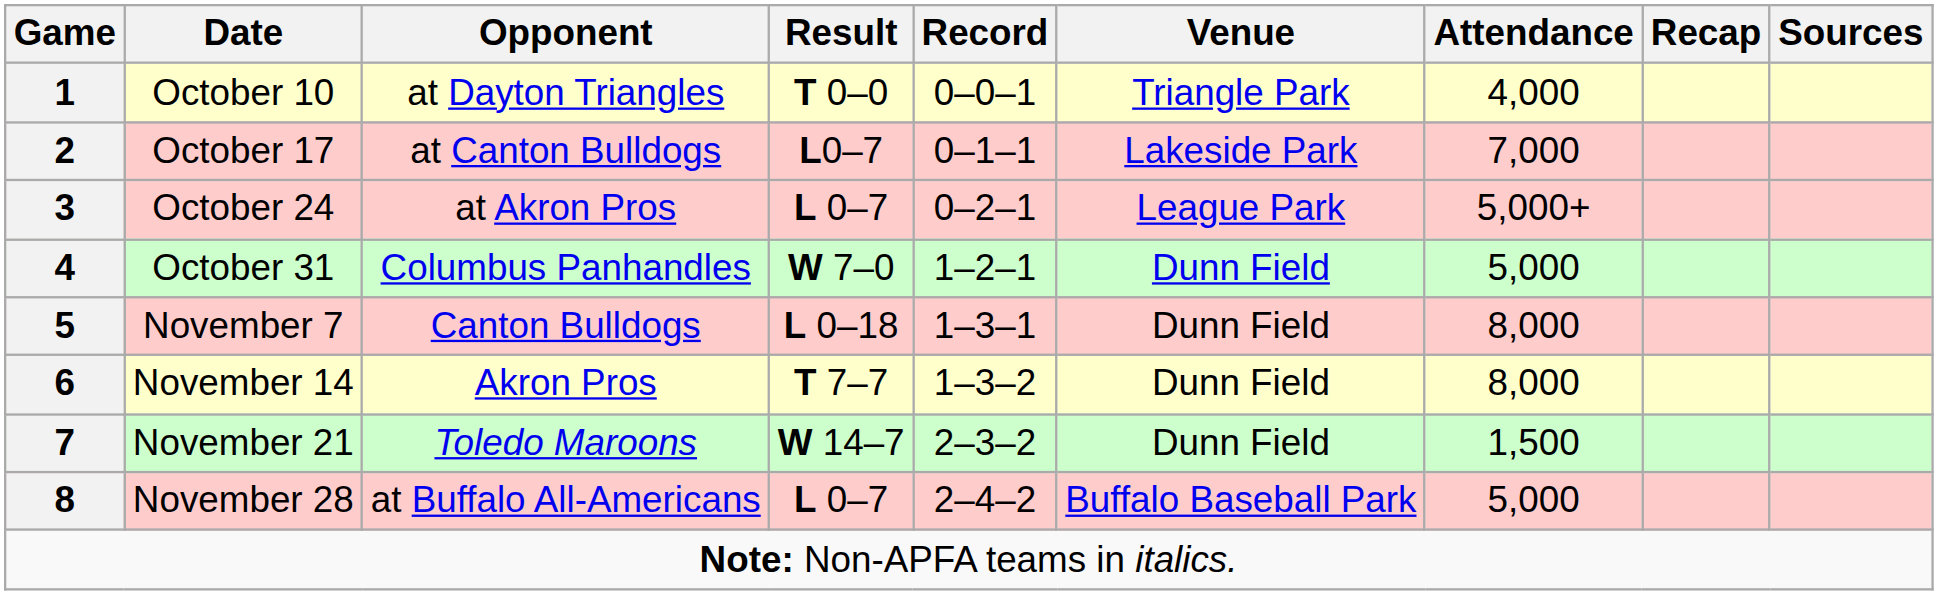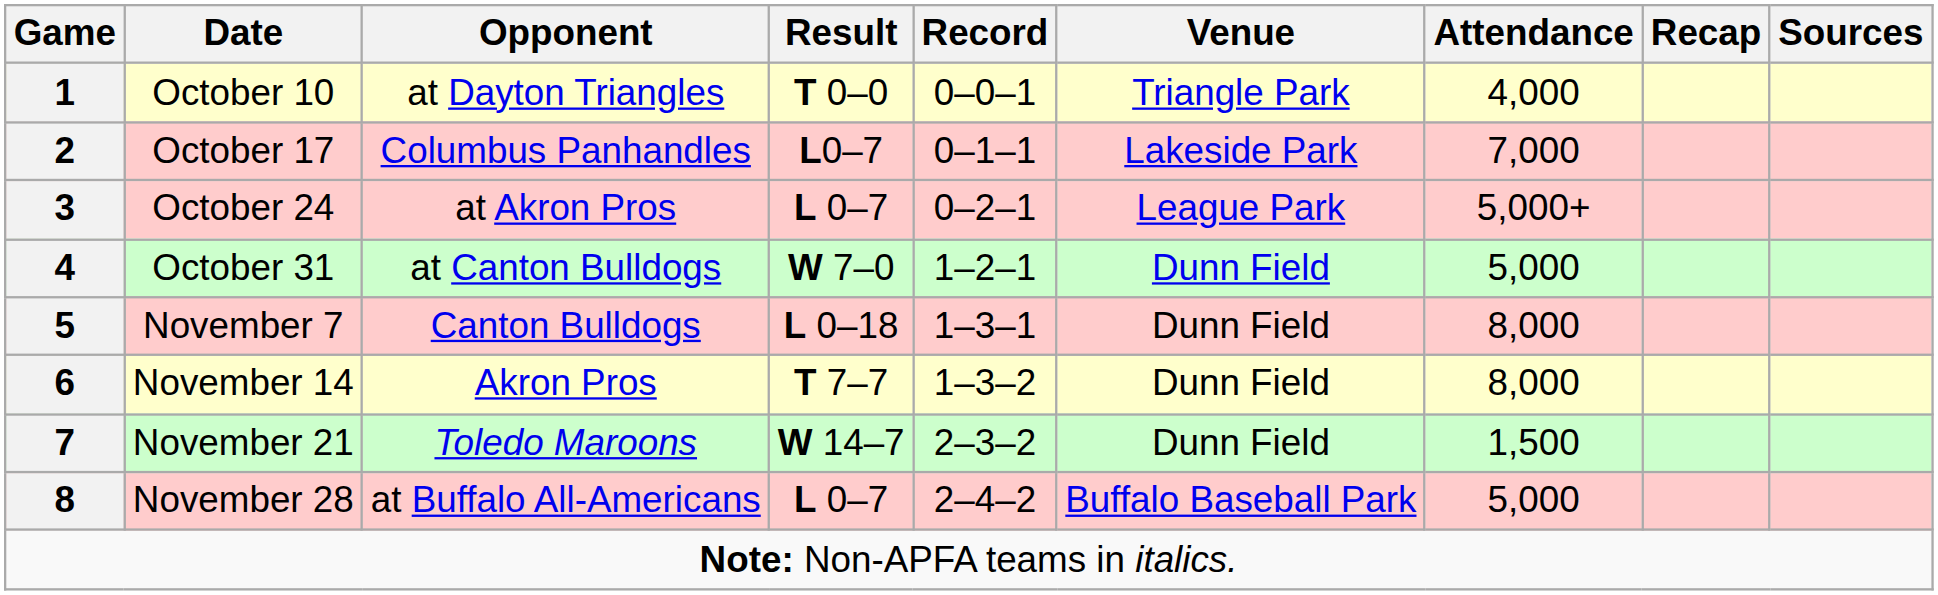(566, 150) at Canton Bulldogs -> (566, 150) Columbus Panhandles
(566, 267) Columbus Panhandles -> (566, 267) at Canton Bulldogs
